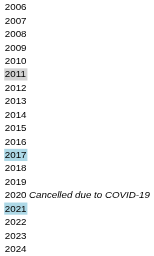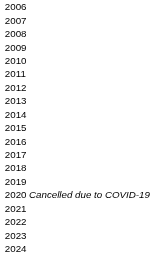(15, 74) lightgrey background -> (15, 74) no background
(16, 155) lightblue background -> (16, 155) no background
(16, 208) lightblue background -> (16, 208) no background
